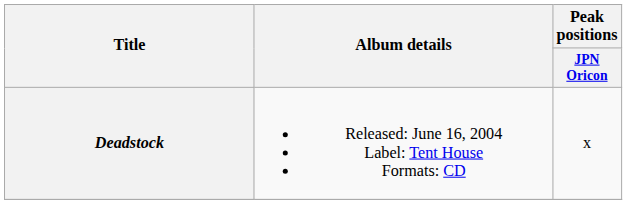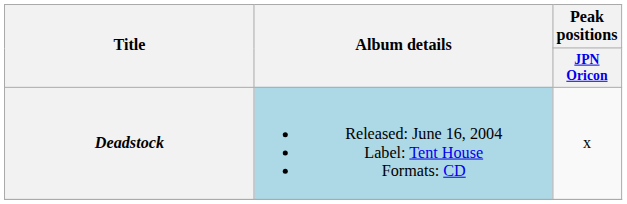(404, 152) no background -> (404, 152) lightblue background
